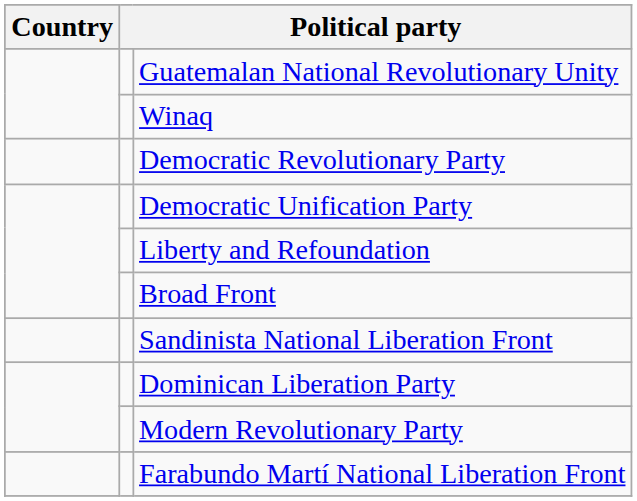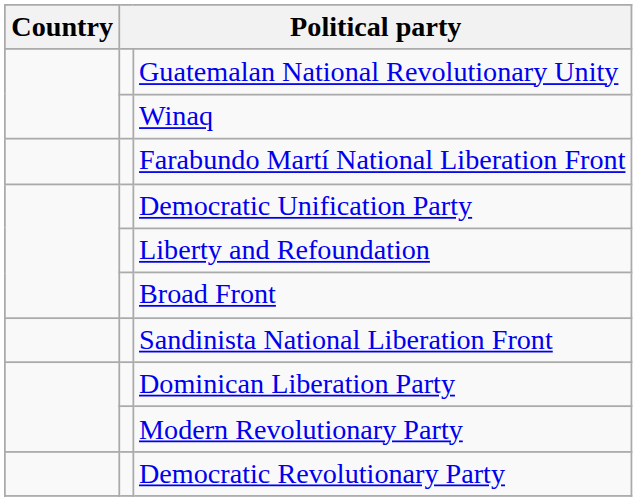rows swapped: (382, 473) <-> (322, 160)
